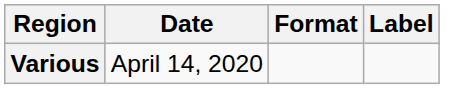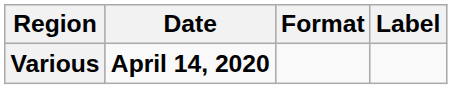(187, 63) normal -> (190, 63) bold
